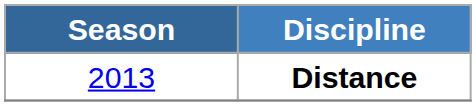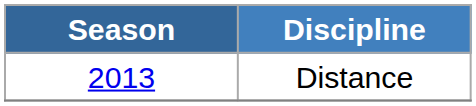(354, 77) bold -> (354, 77) normal
